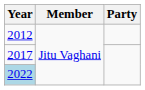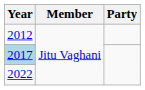(20, 54) no background -> (20, 54) lightblue background
(20, 74) lightblue background -> (20, 74) no background
